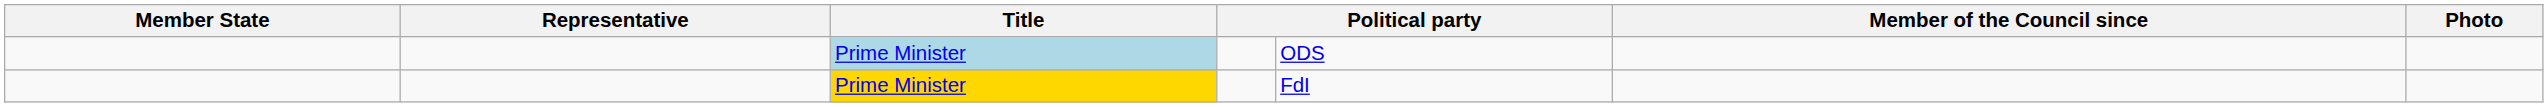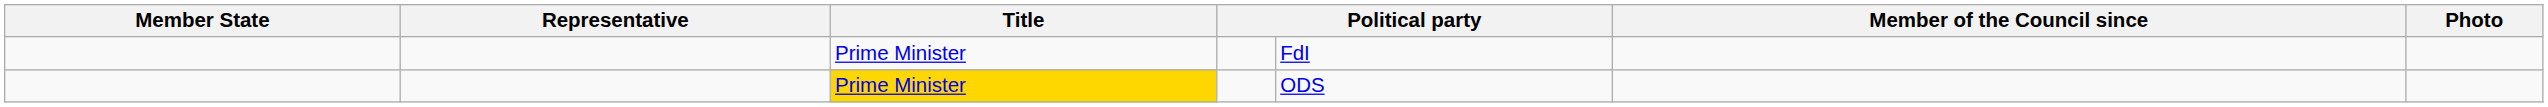(901, 53) lightblue background -> (901, 53) no background
(1302, 53) ODS -> (1295, 53) FdI
(1295, 85) FdI -> (1302, 85) ODS
